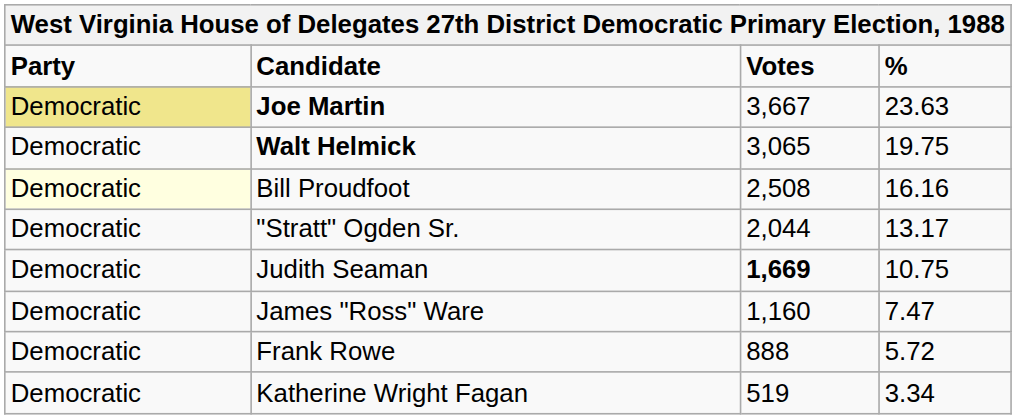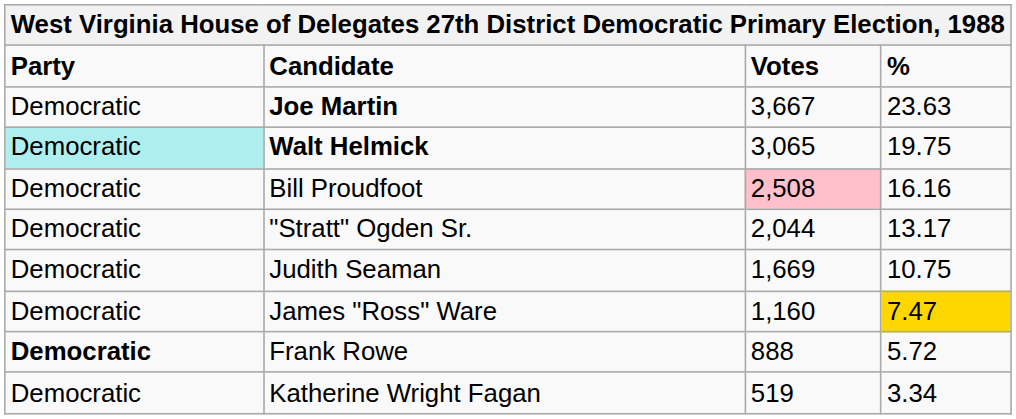(76, 106) khaki background -> (76, 106) no background
(76, 147) no background -> (76, 147) paleturquoise background
(76, 188) lightyellow background -> (76, 188) no background
(778, 188) no background -> (783, 188) pink background
(778, 270) bold -> (783, 270) normal
(910, 310) no background -> (912, 310) gold background
(76, 351) normal -> (81, 351) bold
